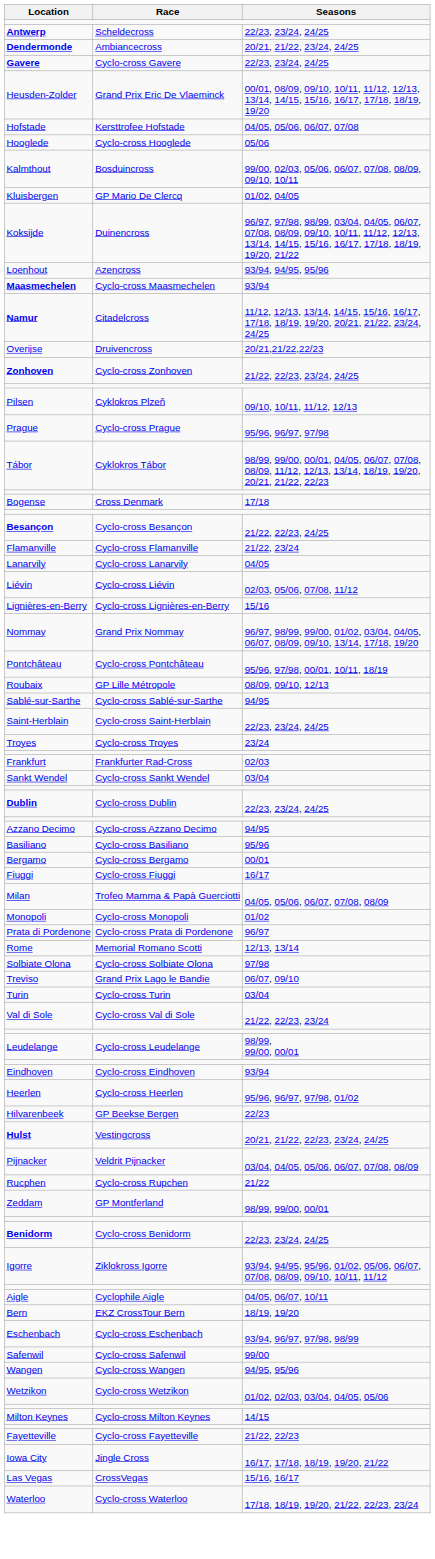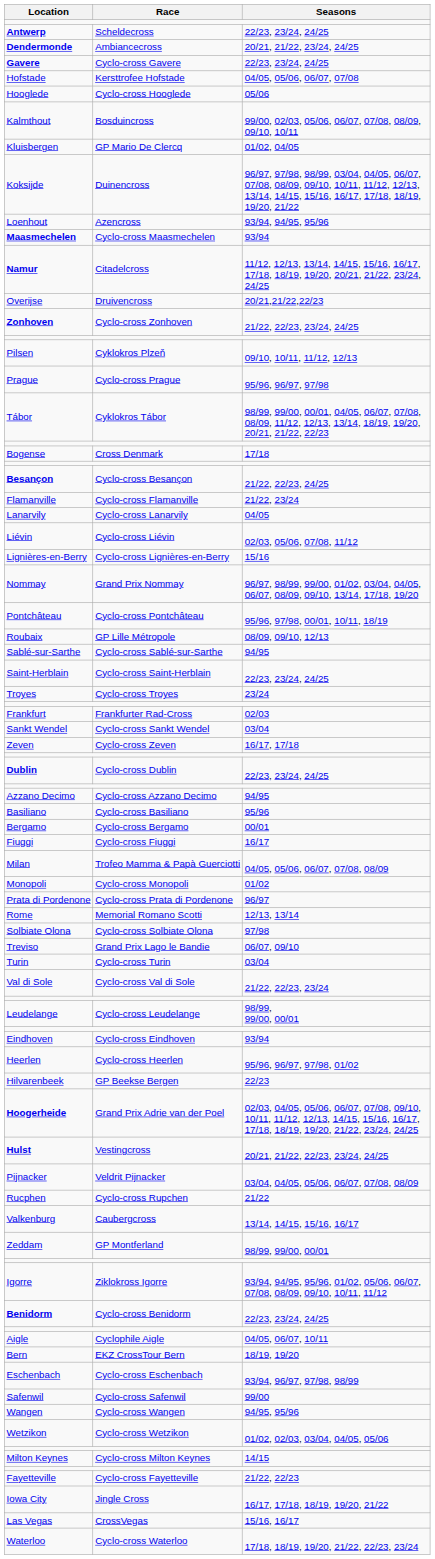- row: (42, 95)
+ row: (20, 745)
+ row: (36, 1113)
+ row: (31, 1218)
rows swapped: (29, 1234) <-> (19, 1266)
